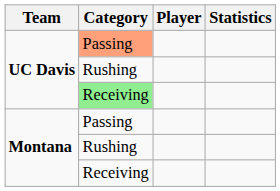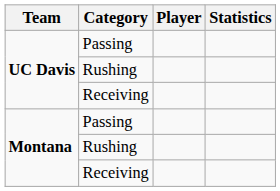(108, 43) lightsalmon background -> (108, 43) no background
(116, 95) lightgreen background -> (116, 95) no background
